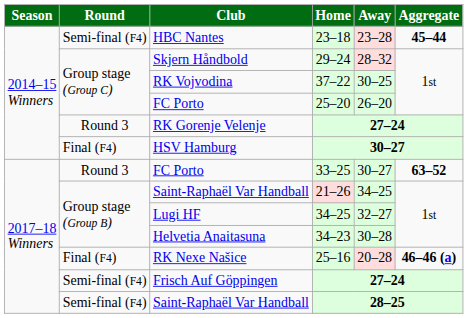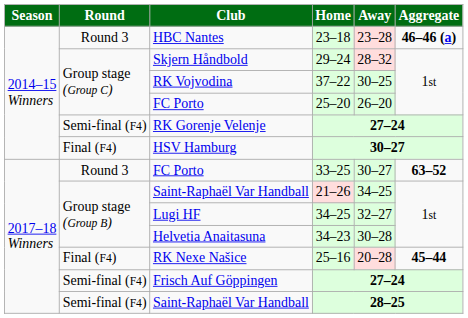(105, 37) Semi-final (F4) -> (105, 37) Round 3
(429, 37) 45–44 -> (429, 37) 46–46 (a)
(105, 125) Round 3 -> (105, 125) Semi-final (F4)
(429, 258) 46–46 (a) -> (429, 258) 45–44
